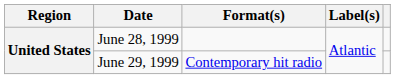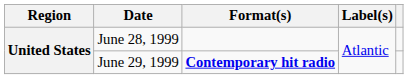(254, 62) normal -> (260, 62) bold
